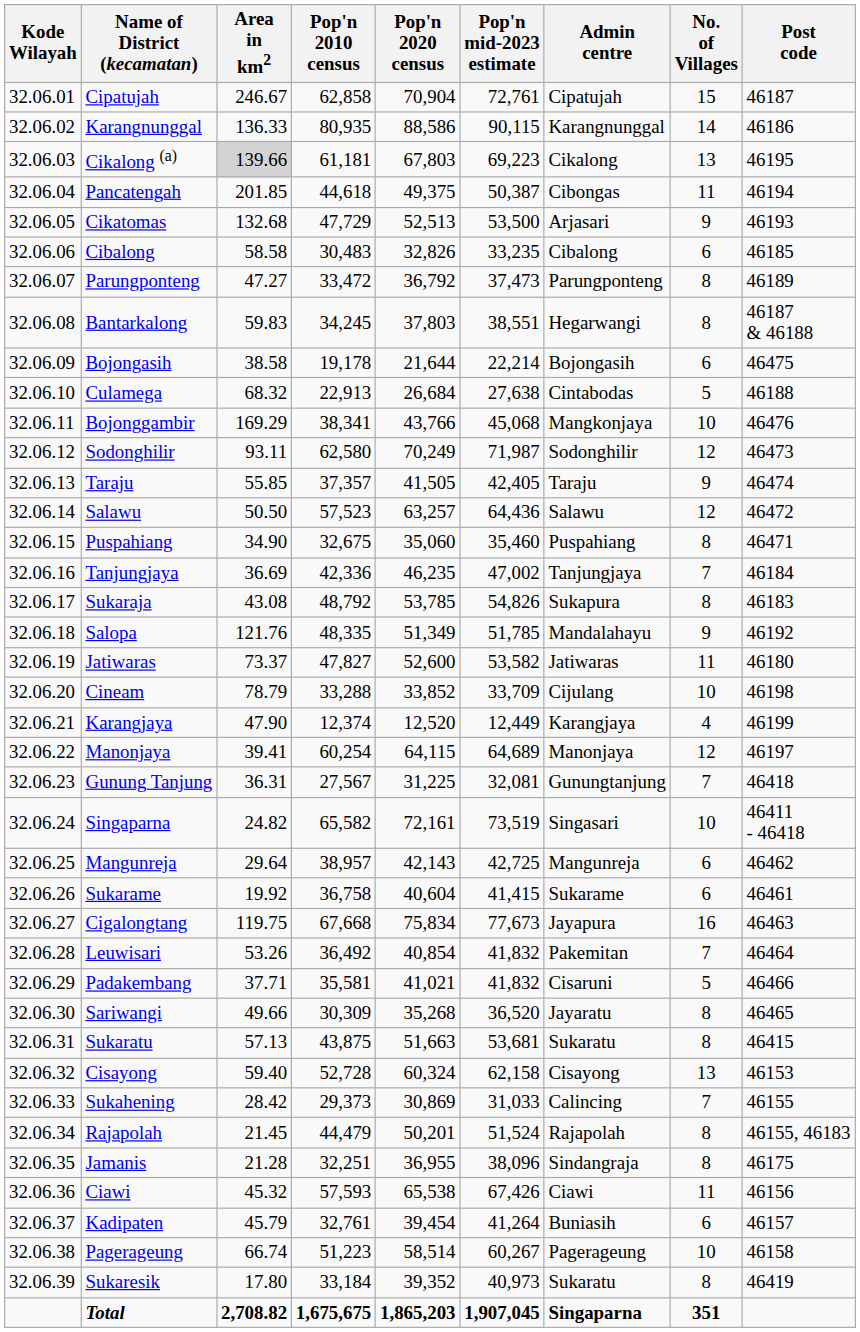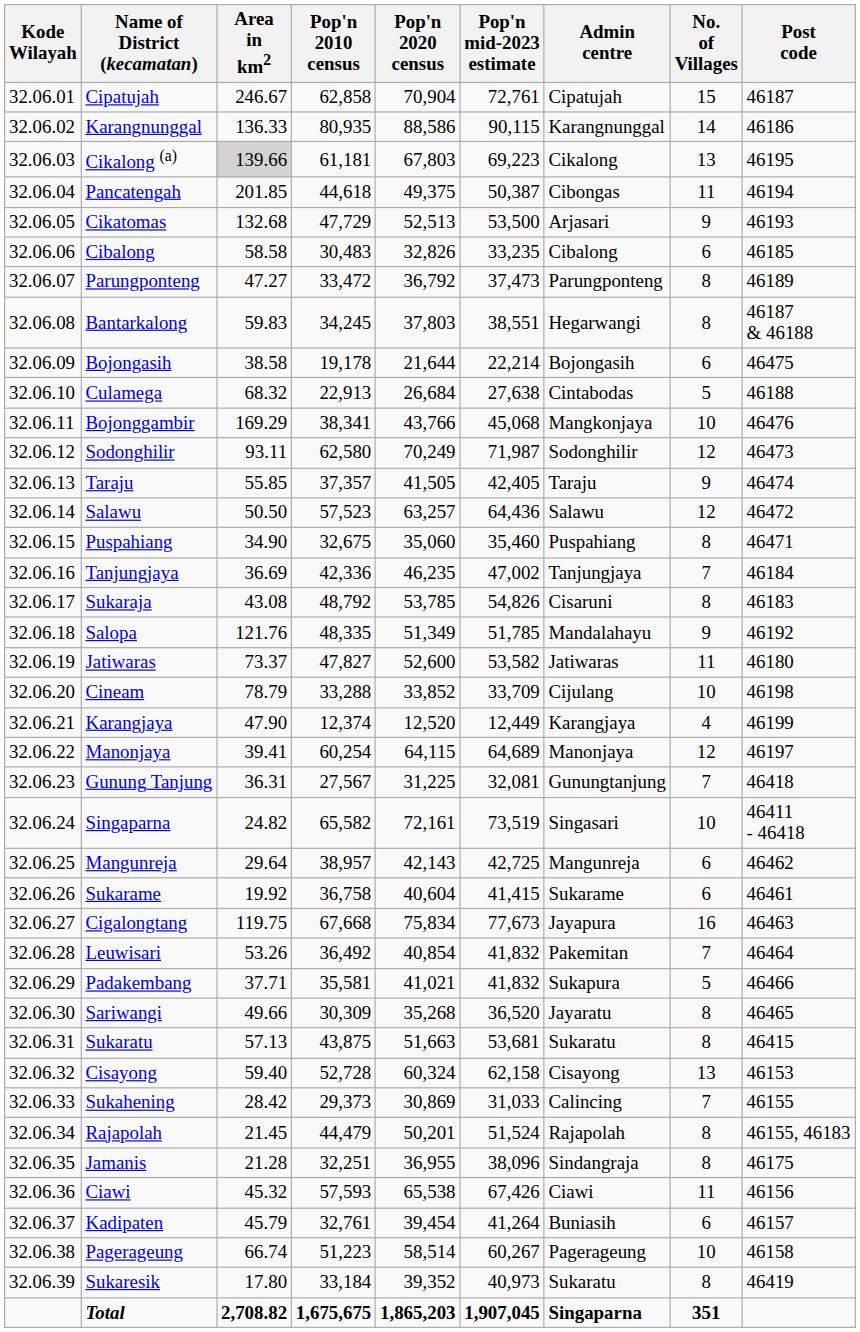(584, 602) Sukapura -> (580, 602) Cisaruni
(580, 982) Cisaruni -> (584, 982) Sukapura
